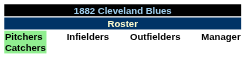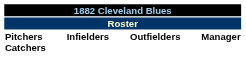(25, 42) lightgreen background -> (25, 42) no background
